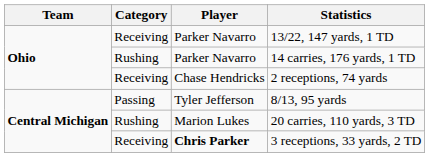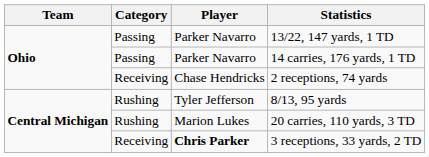(141, 36) Receiving -> (135, 36) Passing
(136, 57) Rushing -> (135, 57) Passing
(135, 99) Passing -> (136, 99) Rushing
